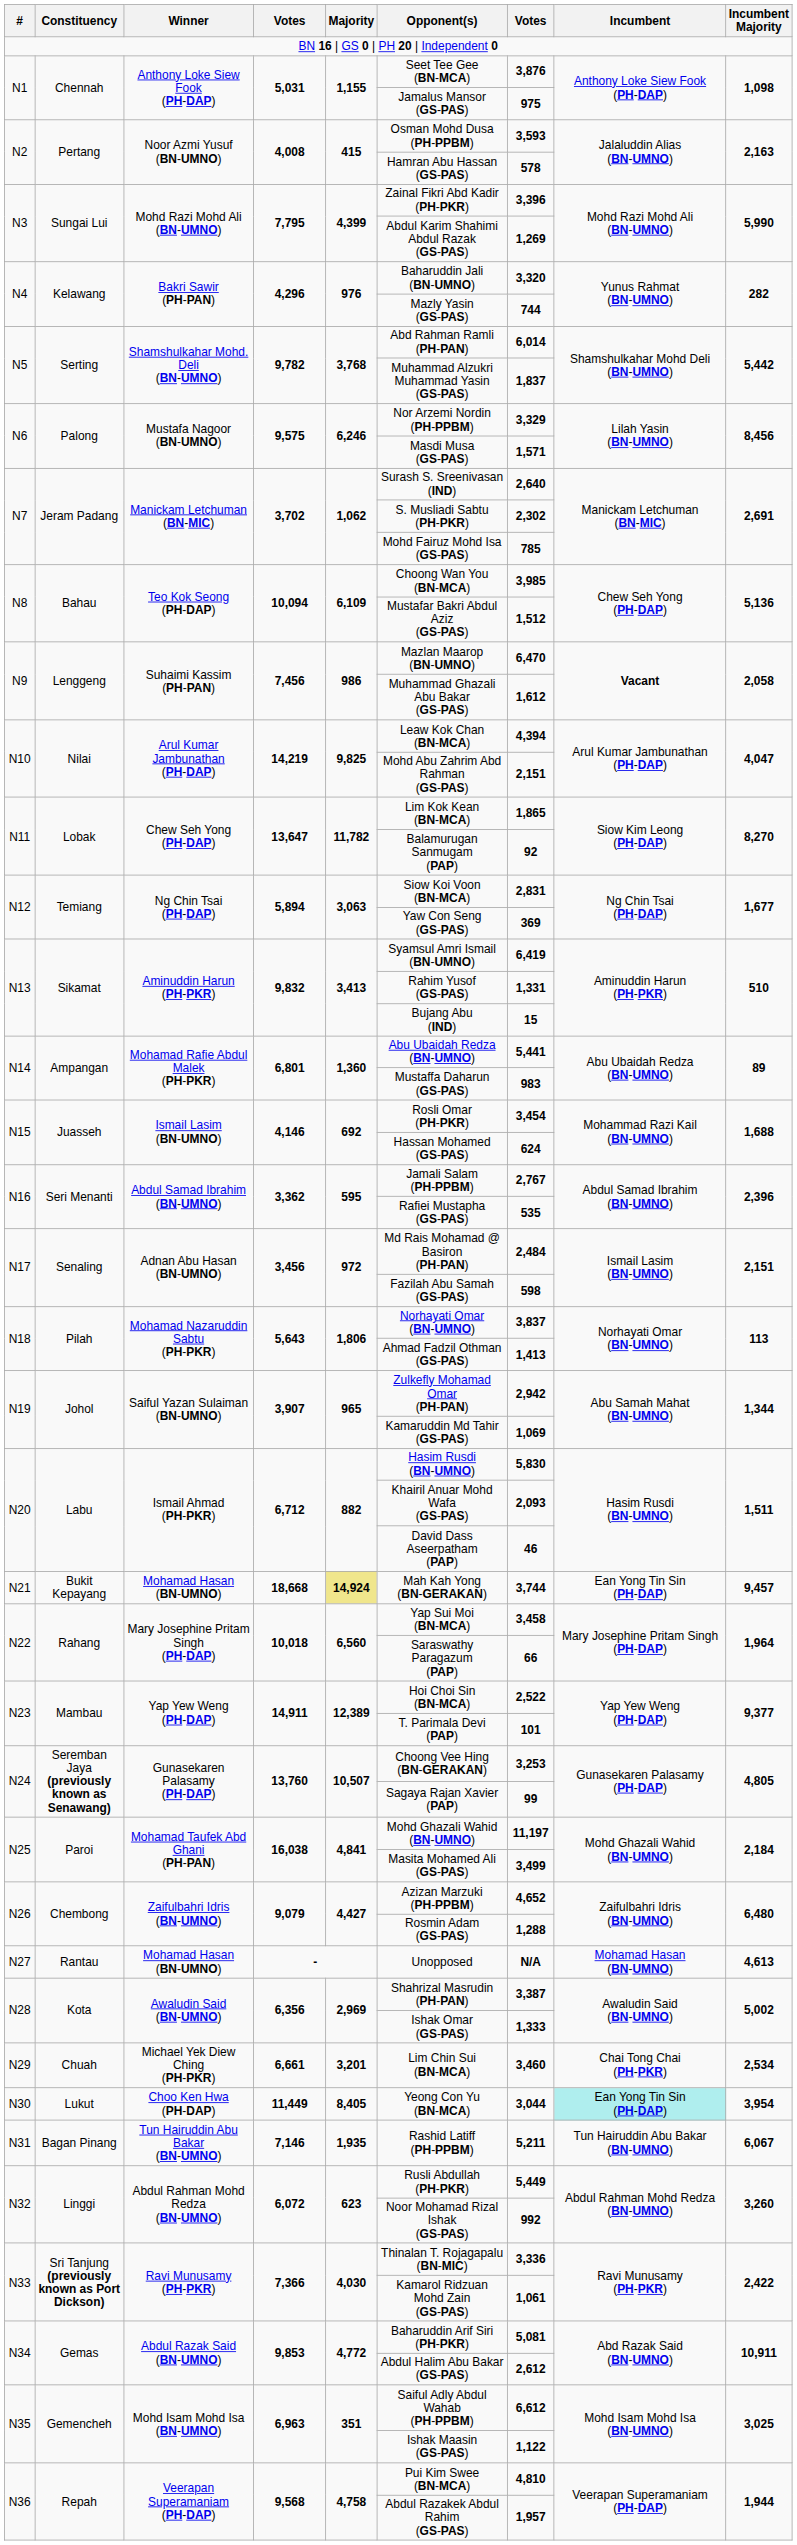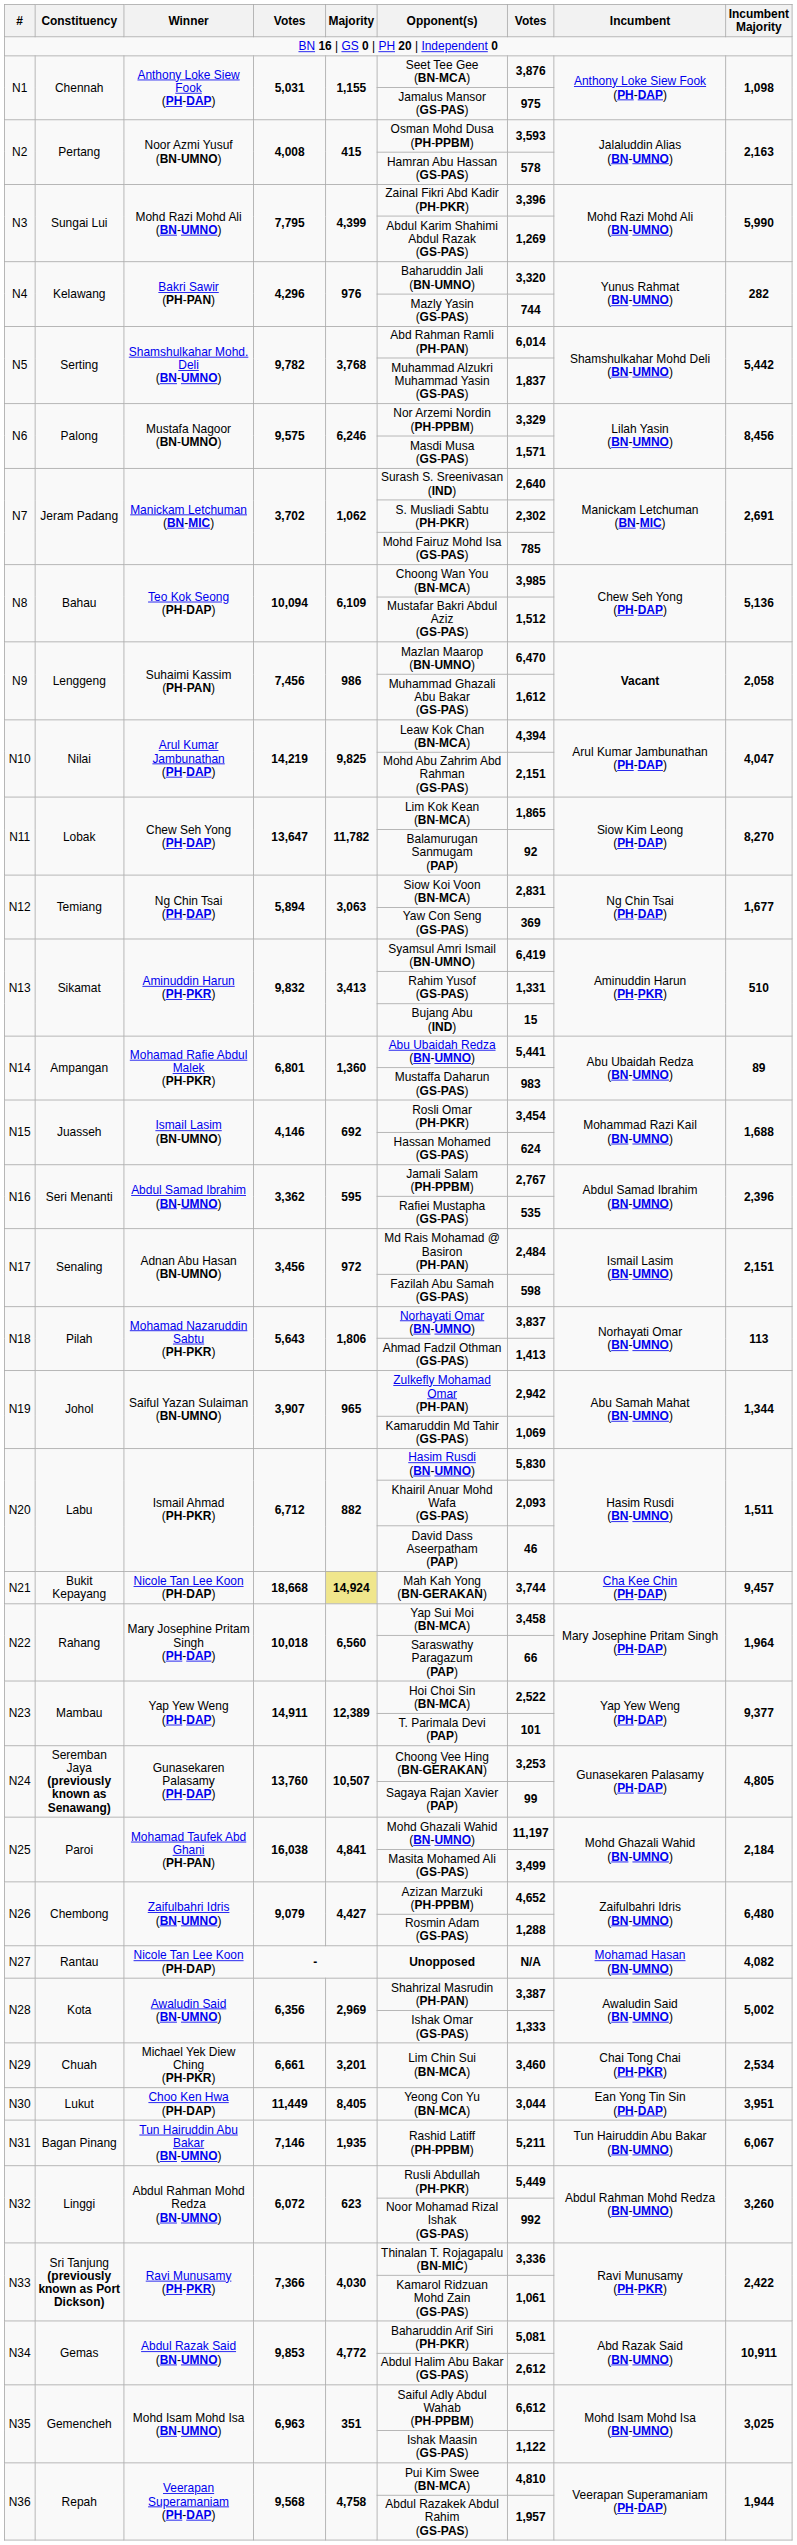(189, 1588) Mohamad Hasan (BN-UMNO) -> (189, 1588) Nicole Tan Lee Koon (PH-DAP)
(640, 1588) Ean Yong Tin Sin (PH-DAP) -> (640, 1588) Cha Kee Chin (PH-DAP)
(189, 1962) Mohamad Hasan (BN-UMNO) -> (189, 1962) Nicole Tan Lee Koon (PH-DAP)
(442, 1962) normal -> (442, 1962) bold
(759, 1962) 4,613 -> (759, 1962) 4,082
(640, 2104) paleturquoise background -> (640, 2104) no background
(759, 2104) 3,954 -> (759, 2104) 3,951
